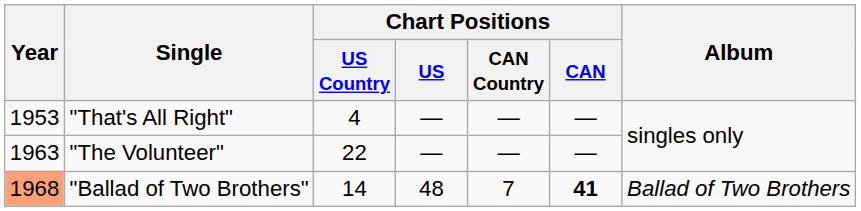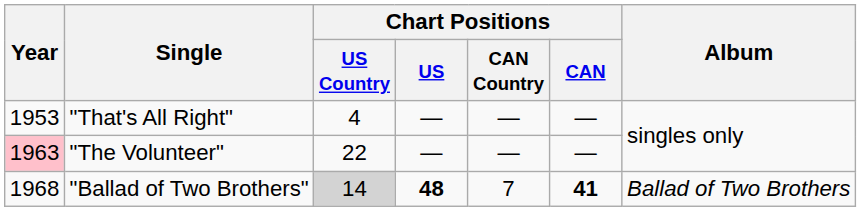(35, 152) no background -> (35, 152) pink background
(35, 188) lightsalmon background -> (35, 188) no background
(354, 188) no background -> (354, 188) lightgrey background
(431, 188) normal -> (431, 188) bold
